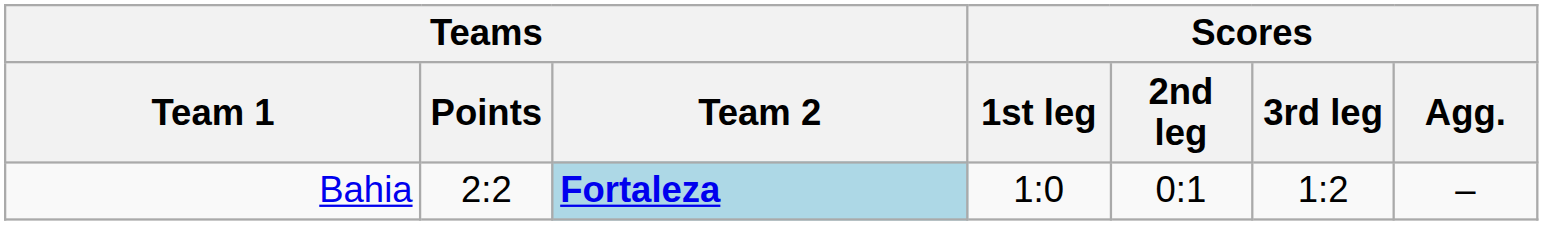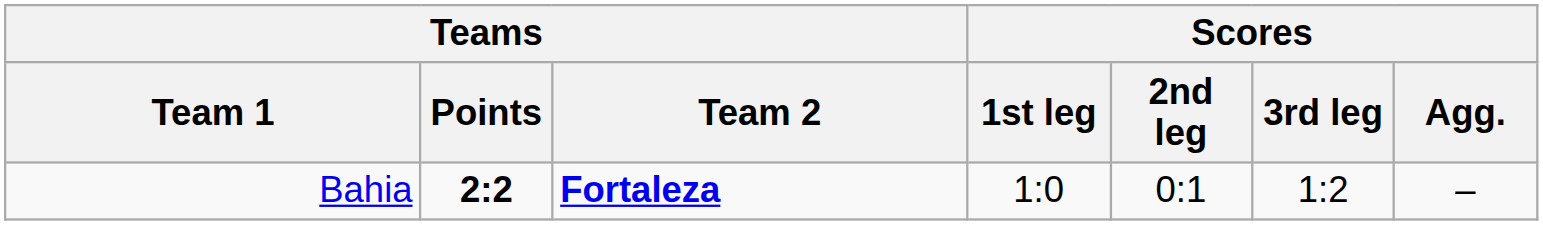(486, 190) normal -> (486, 190) bold
(640, 190) lightblue background -> (640, 190) no background
